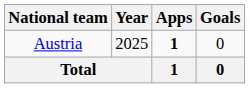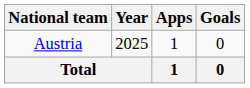(174, 43) bold -> (174, 43) normal
